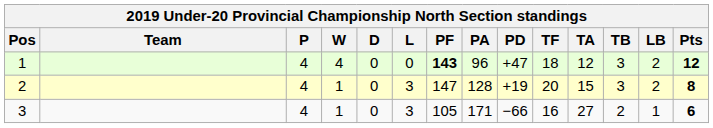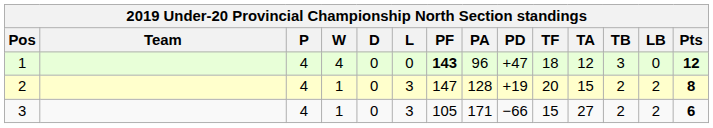(656, 63) 2 -> (656, 63) 0
(621, 87) 3 -> (621, 87) 2
(550, 110) 16 -> (550, 110) 15
(656, 110) 1 -> (656, 110) 2
